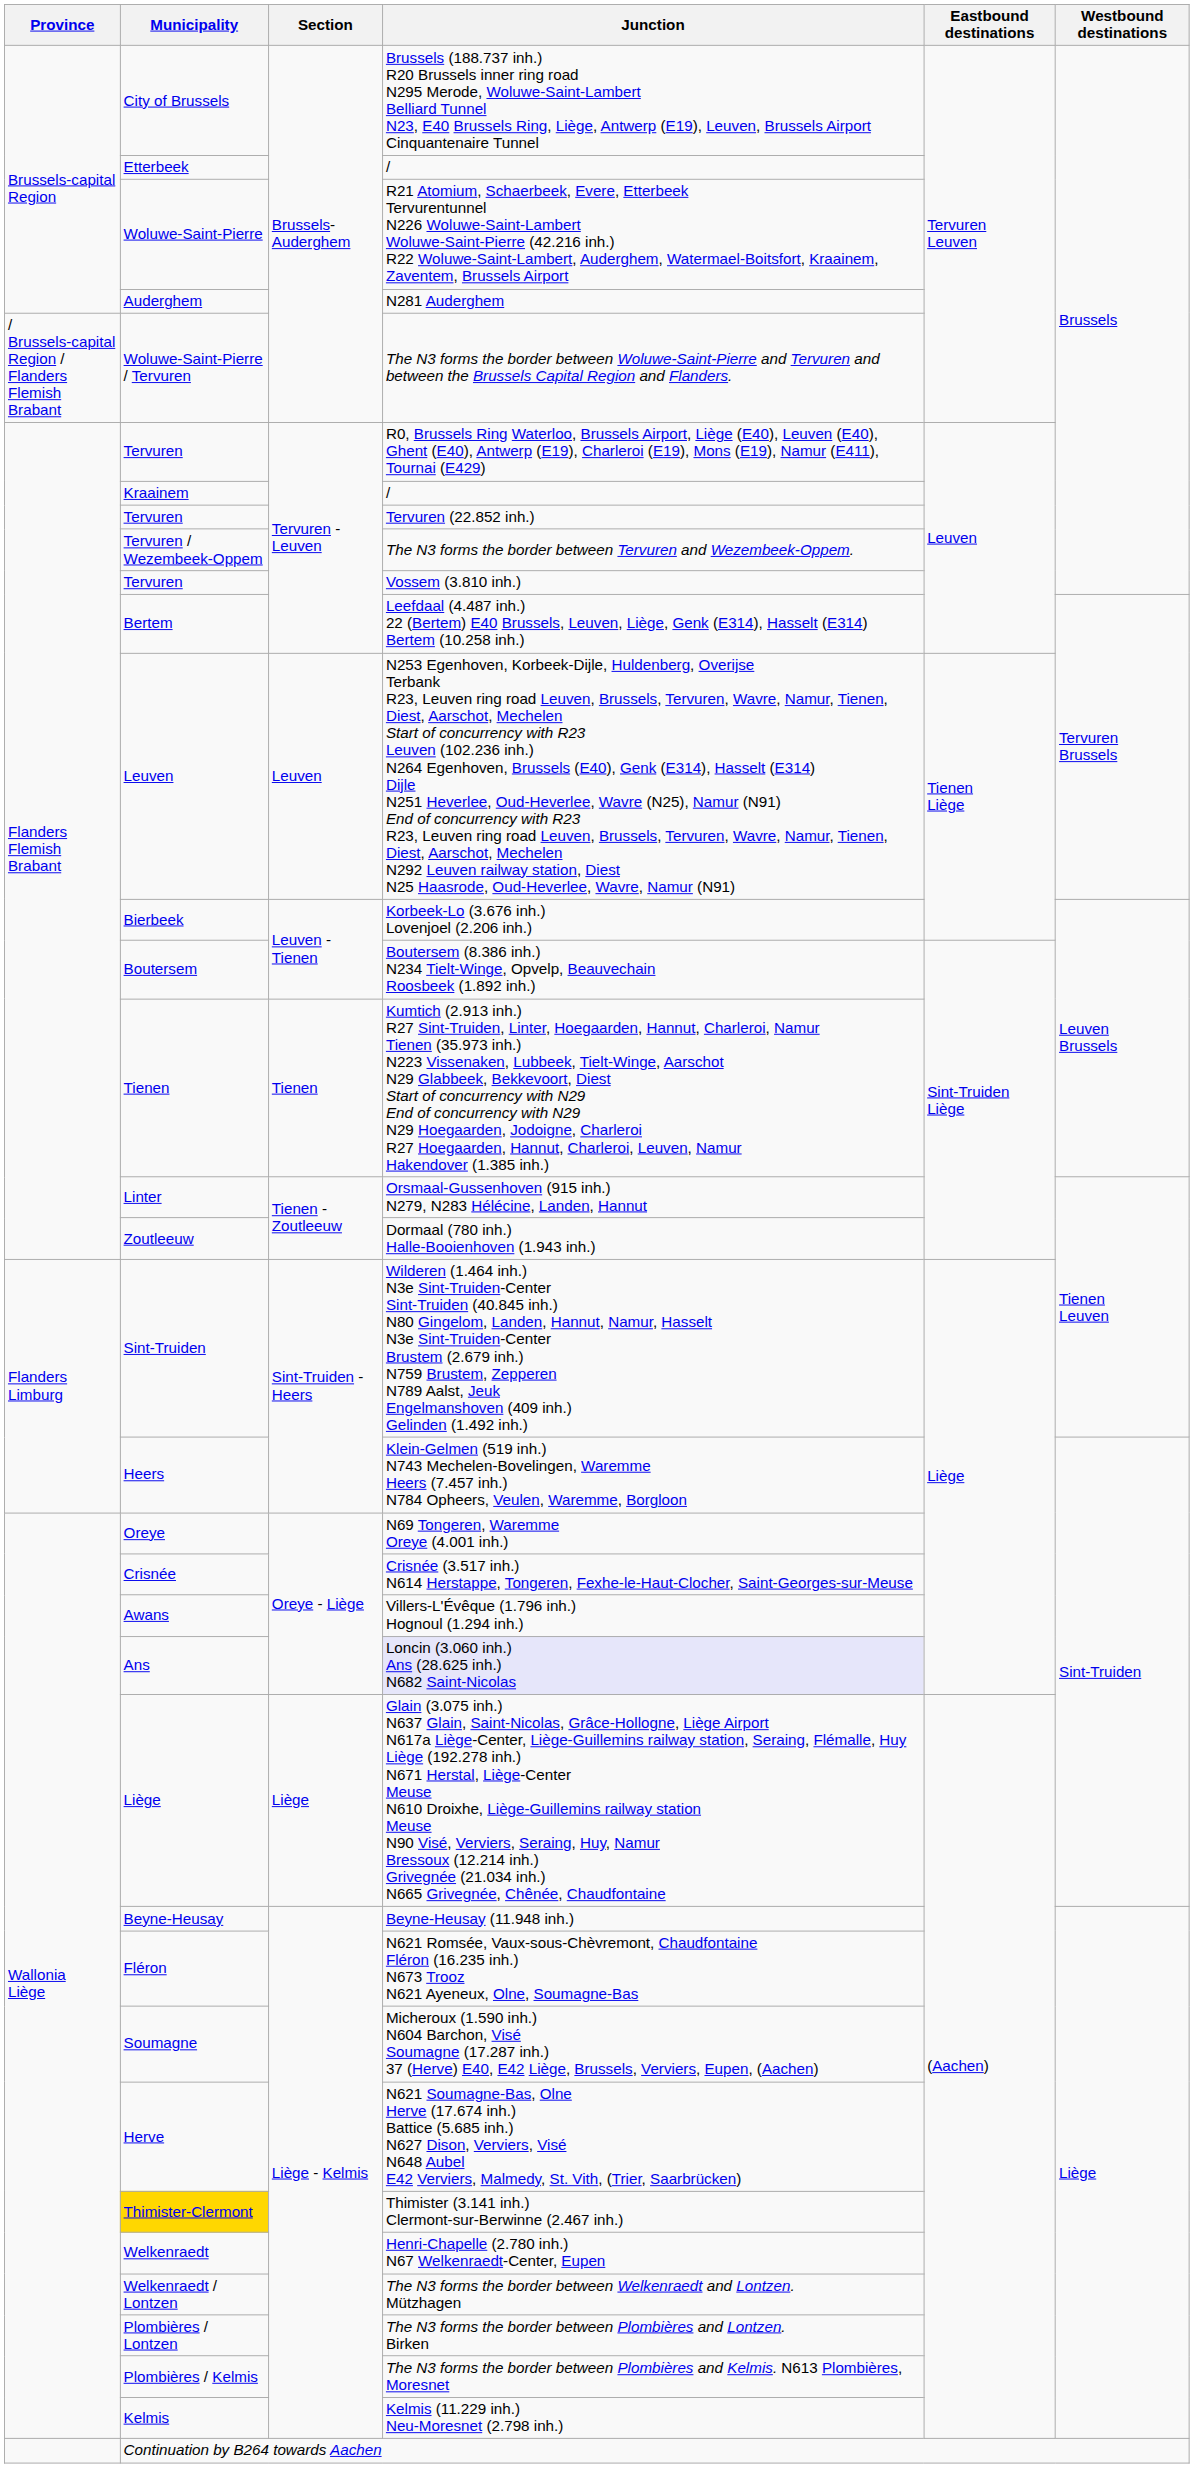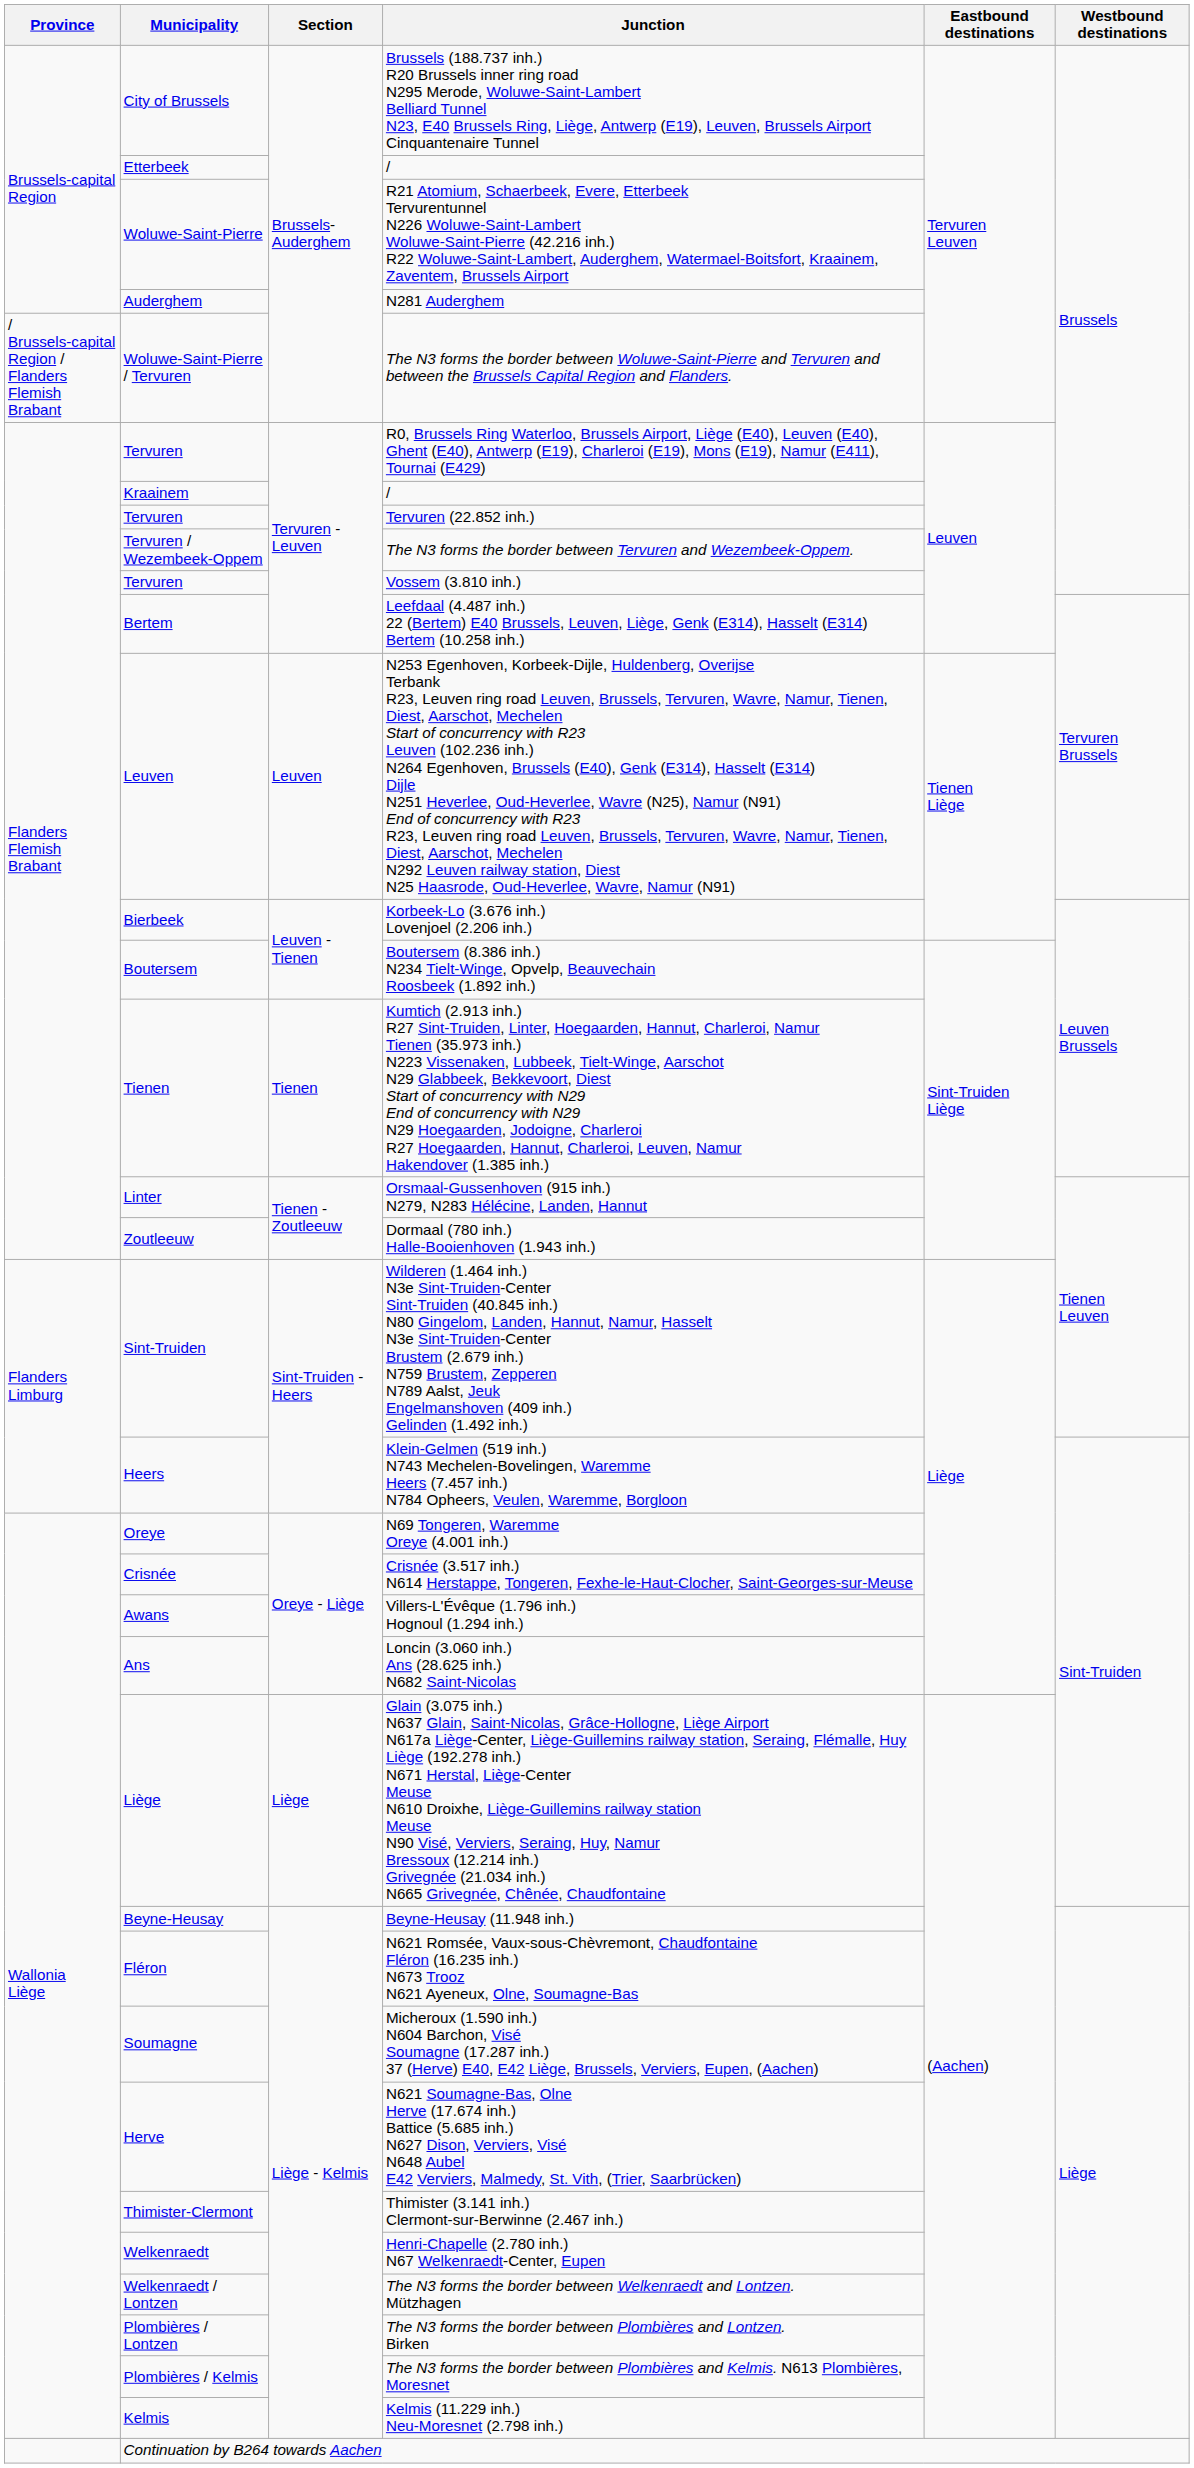(451, 1665) lavender background -> (451, 1665) no background
(188, 2211) gold background -> (188, 2211) no background
